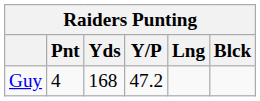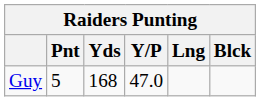(56, 80) 4 -> (56, 80) 5
(146, 80) 47.2 -> (146, 80) 47.0
